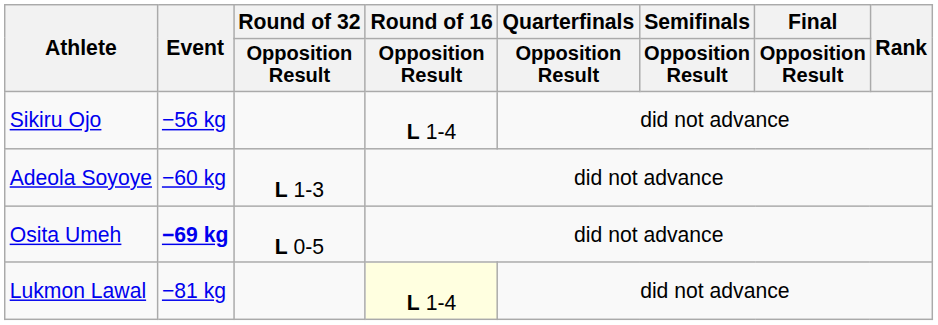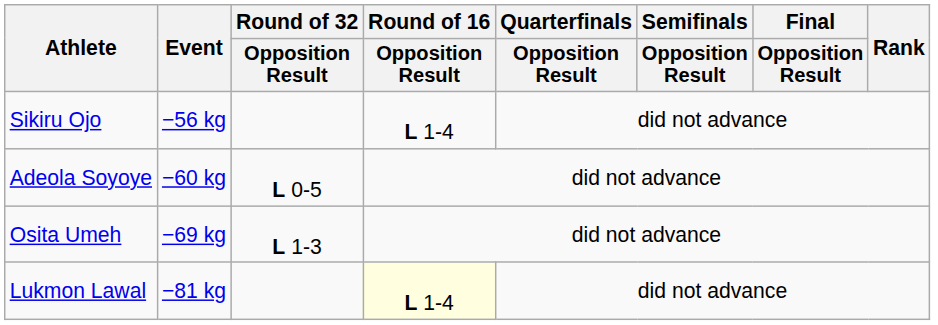(299, 189) L 1-3 -> (297, 189) L 0-5
(195, 235) bold -> (194, 235) normal
(299, 246) L 0-5 -> (297, 246) L 1-3
